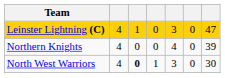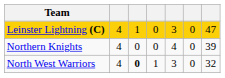(211, 64) 30 -> (211, 64) 32
